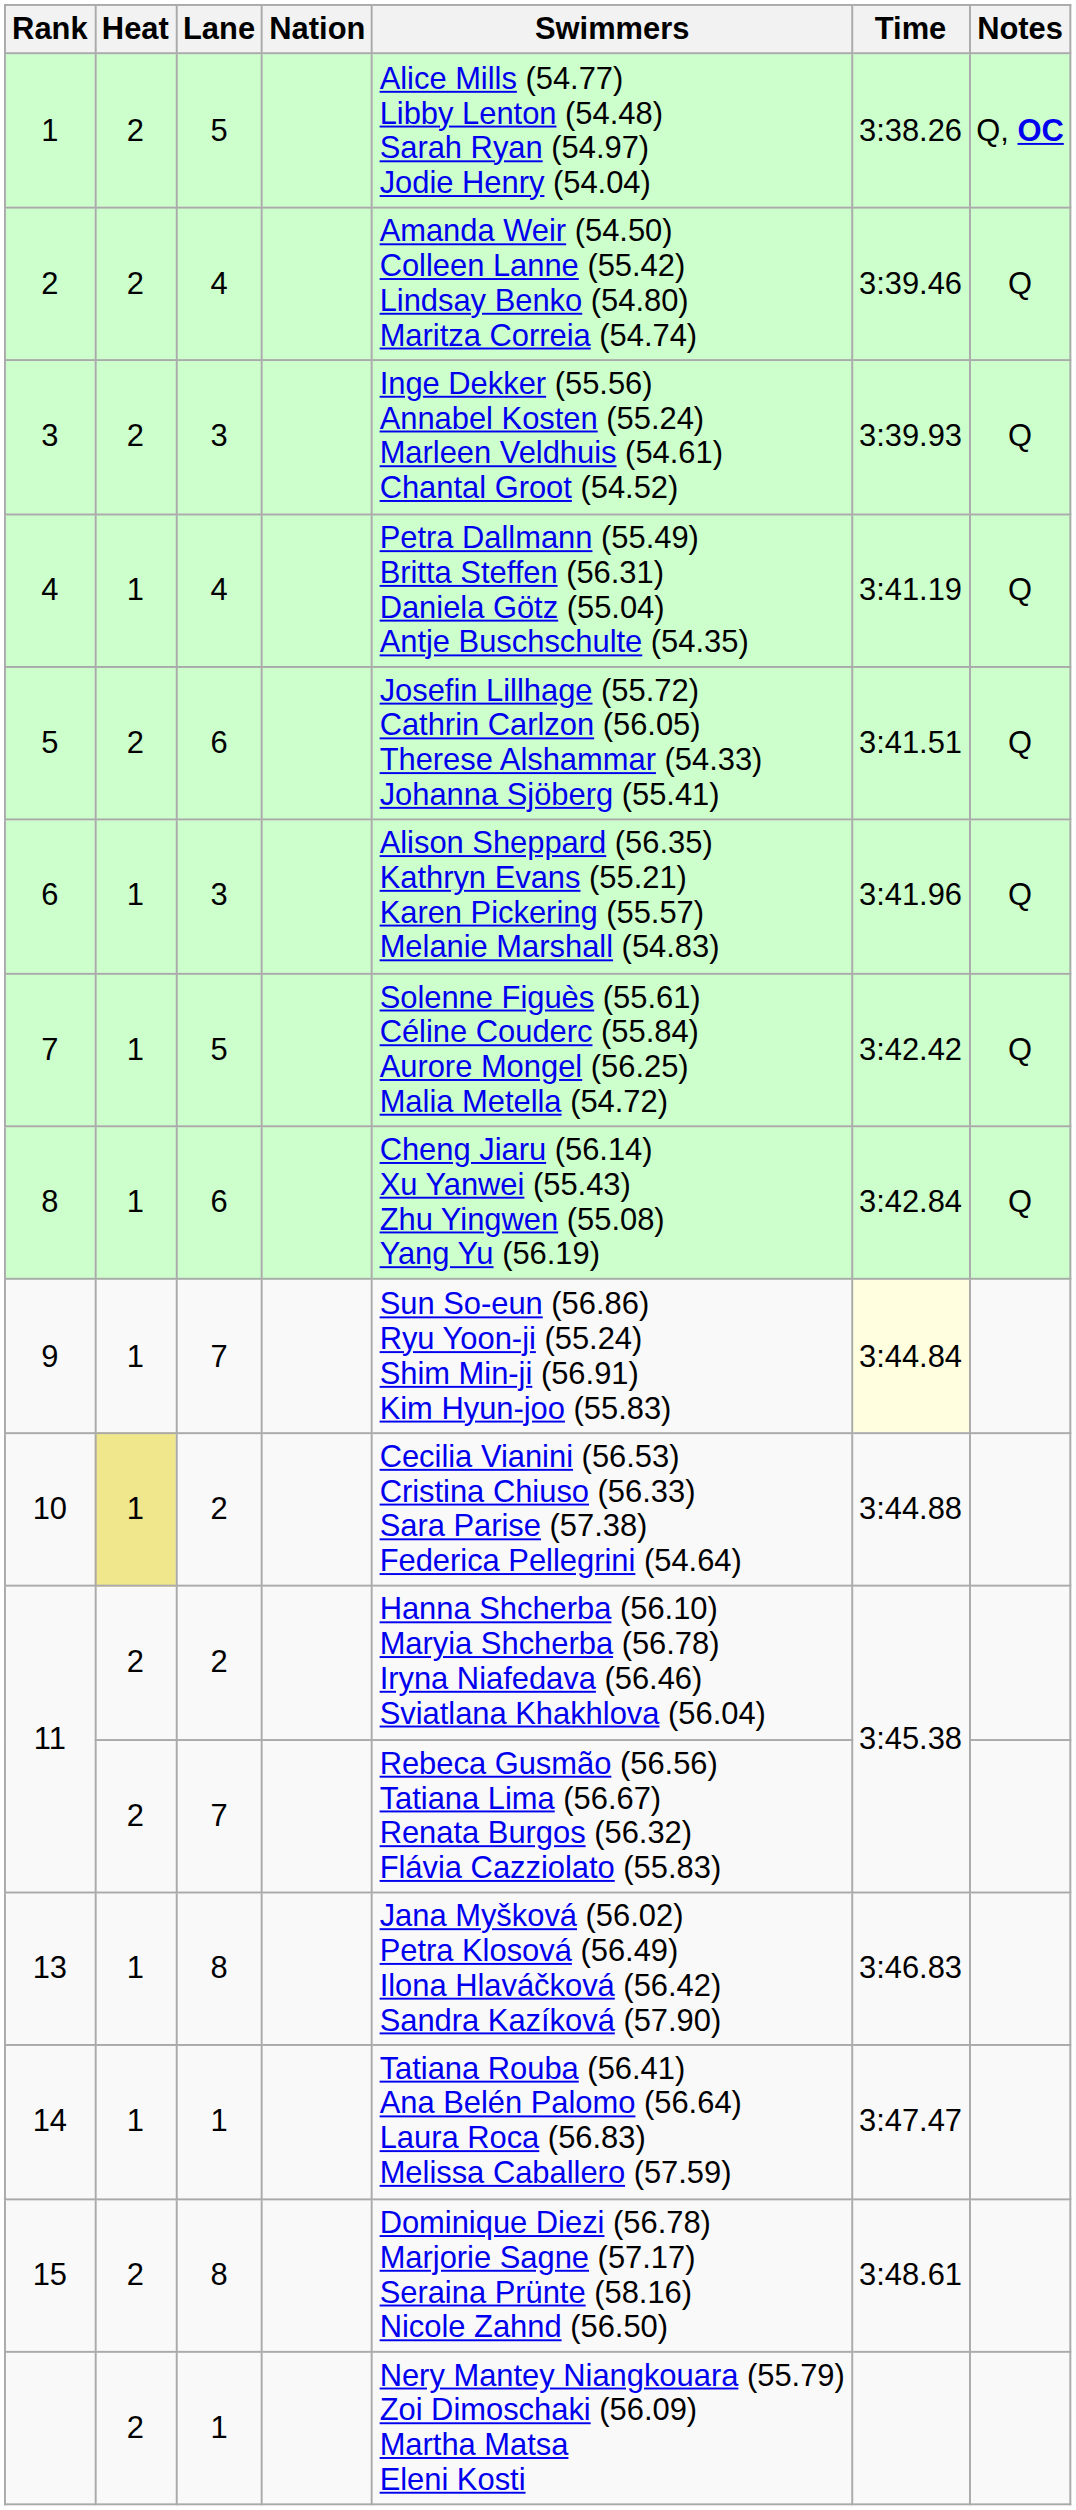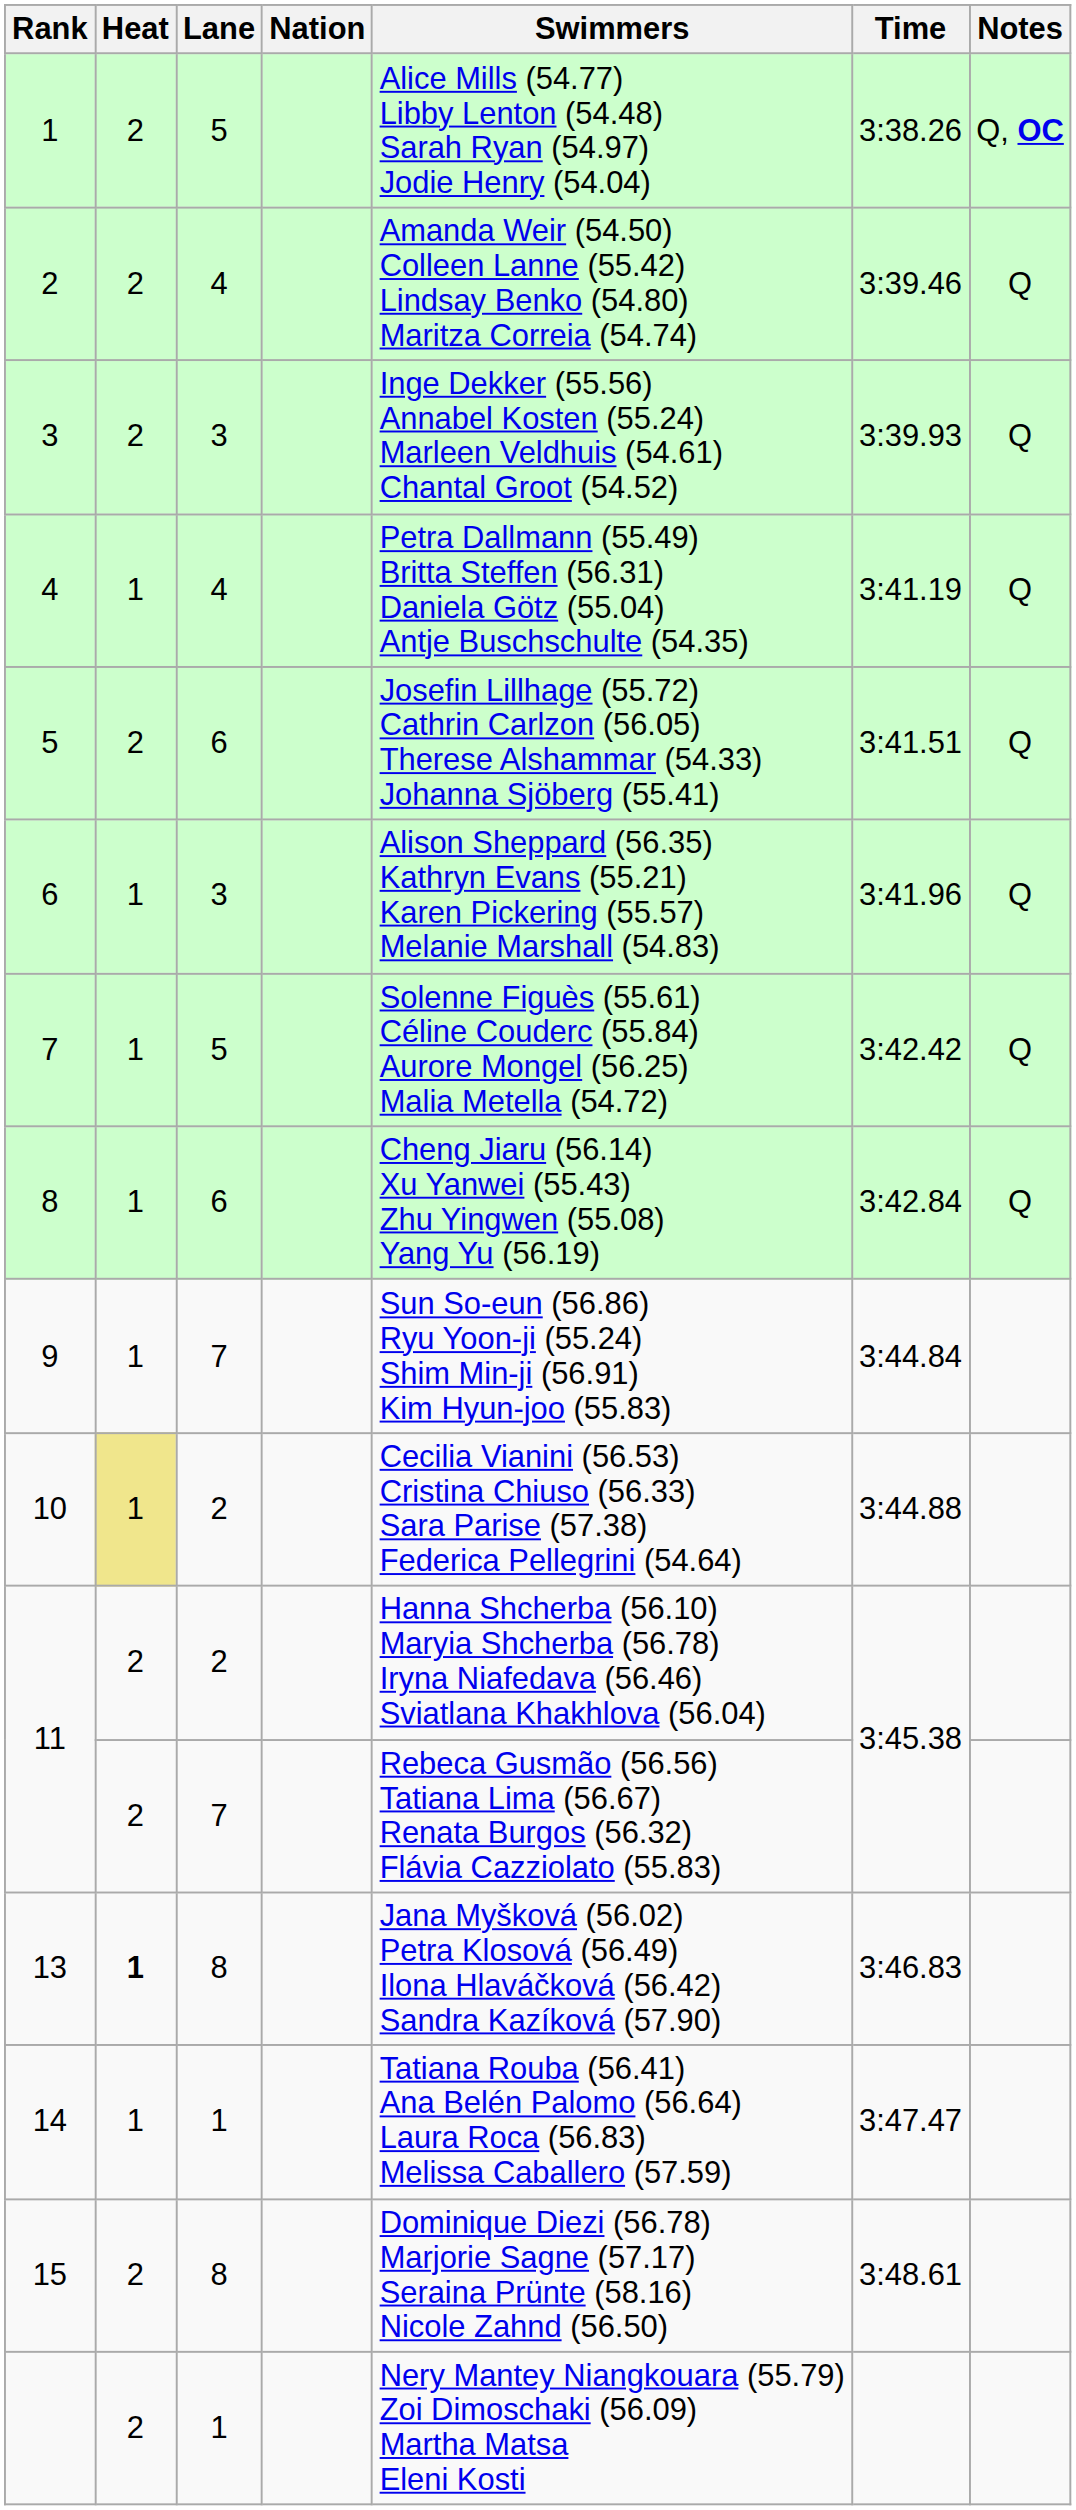(911, 1355) lightyellow background -> (911, 1355) no background
(135, 1968) normal -> (135, 1968) bold
